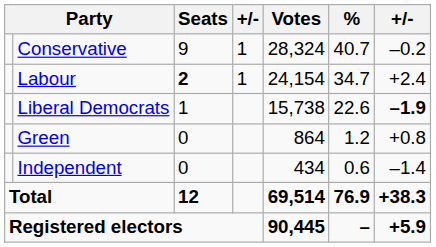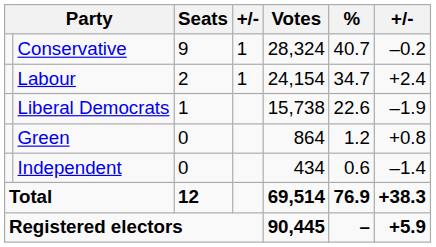(183, 78) bold -> (183, 78) normal
(408, 108) bold -> (408, 108) normal
